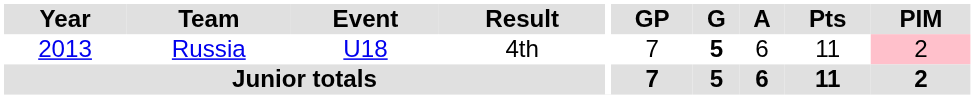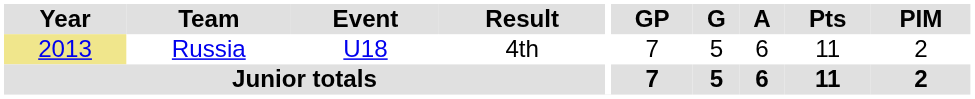(65, 49) no background -> (65, 49) khaki background
(716, 49) bold -> (716, 49) normal
(921, 49) pink background -> (921, 49) no background
